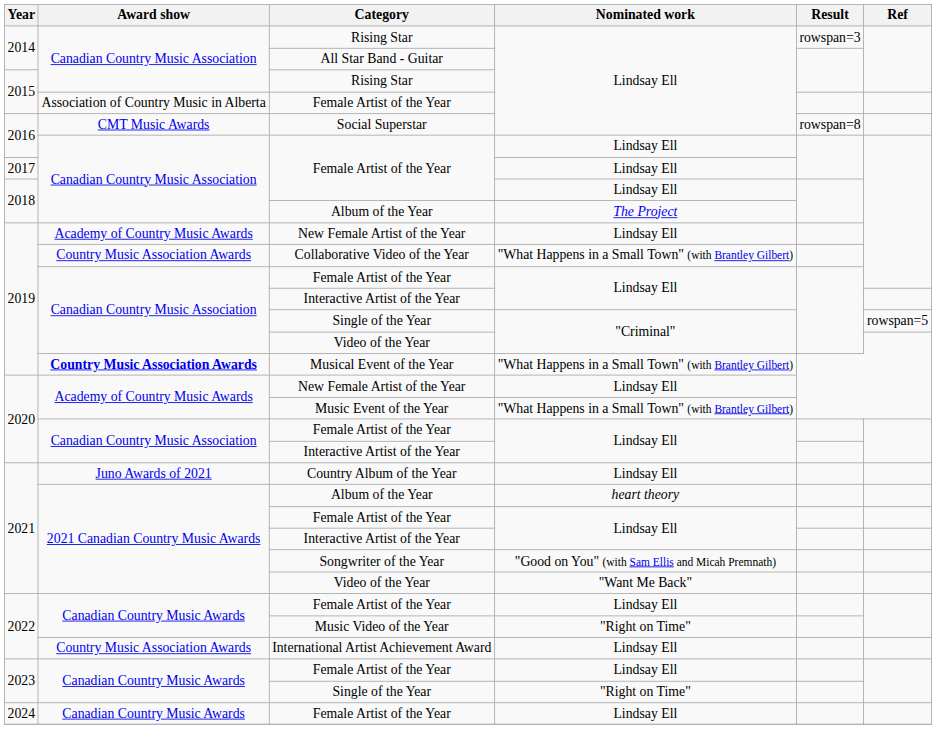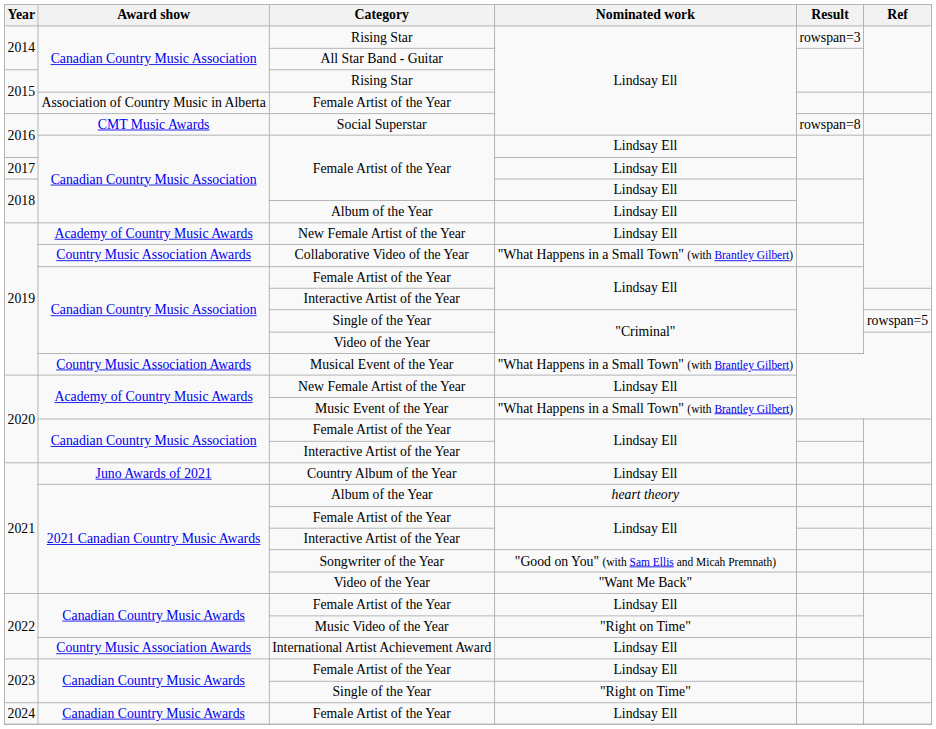(645, 211) The Project -> (645, 211) Lindsay Ell
(154, 364) bold -> (154, 364) normal
